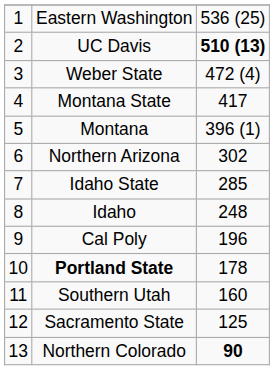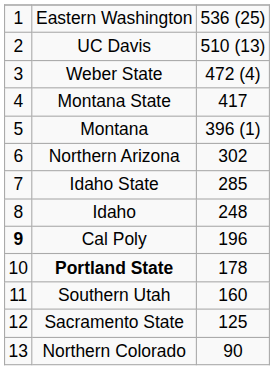(233, 46) bold -> (233, 46) normal
(18, 240) normal -> (18, 240) bold
(233, 350) bold -> (233, 350) normal
